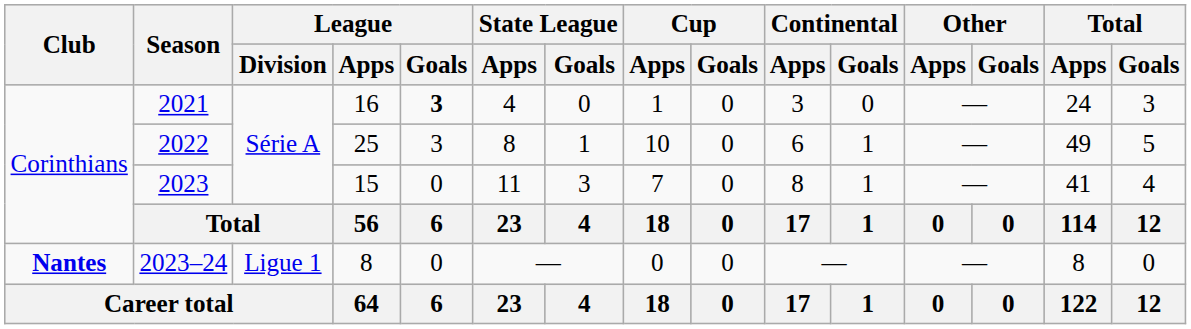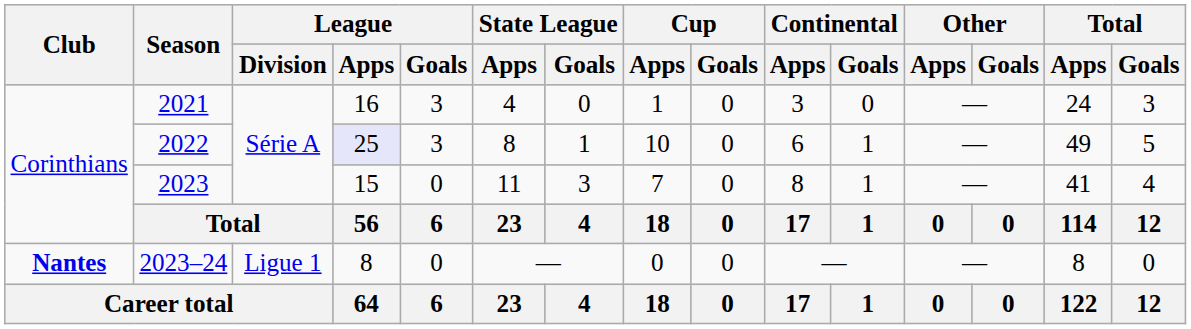(437, 104) bold -> (437, 104) normal
(366, 143) no background -> (366, 143) lavender background
